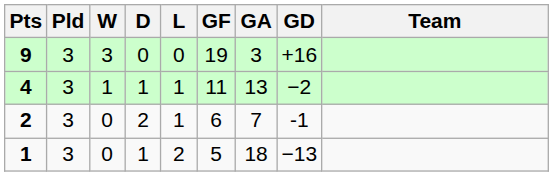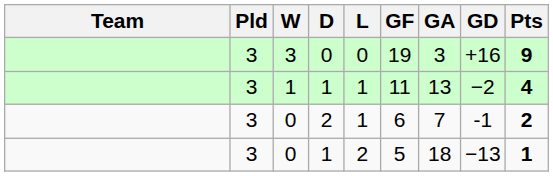columns swapped: (435, 21) <-> (26, 21)
